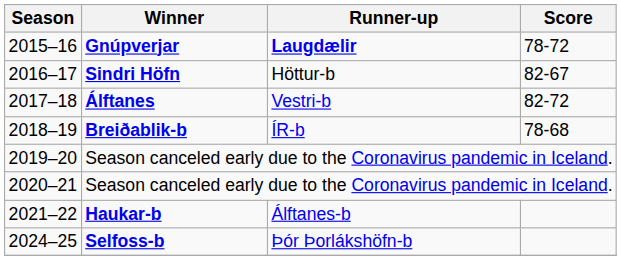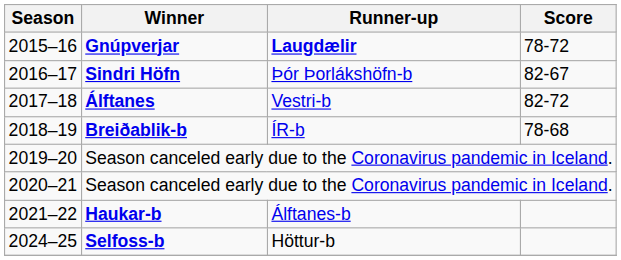(303, 74) Höttur-b -> (342, 74) Þór Þorlákshöfn-b
(342, 241) Þór Þorlákshöfn-b -> (303, 241) Höttur-b
